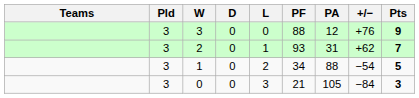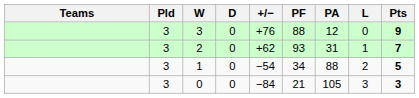columns swapped: (266, 13) <-> (365, 13)
